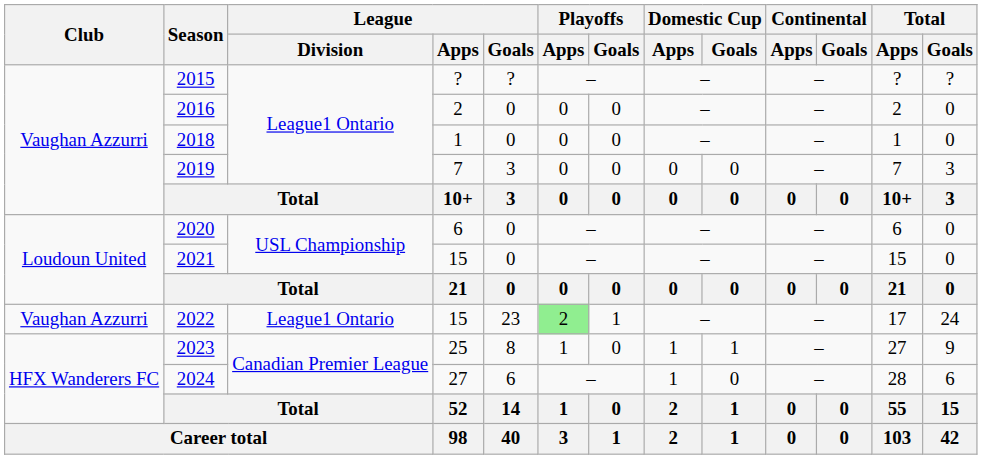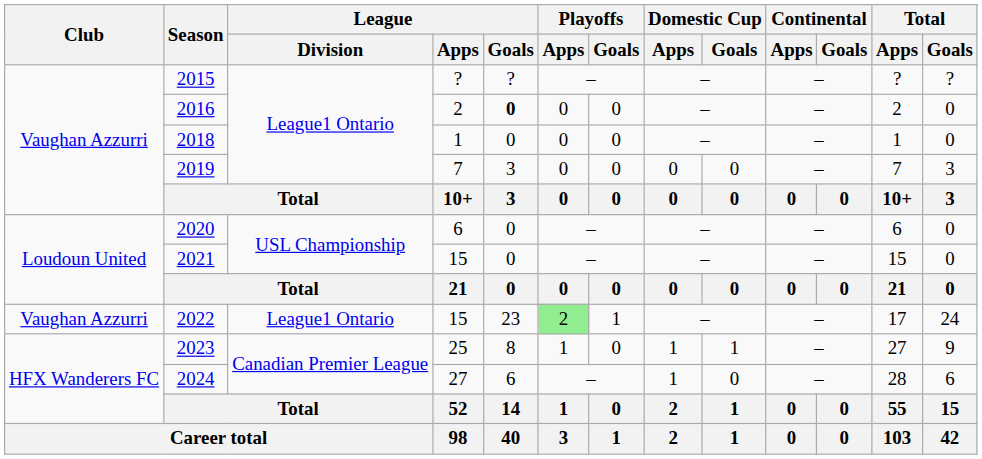(511, 109) normal -> (511, 109) bold
